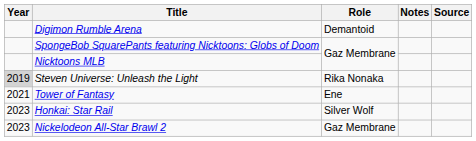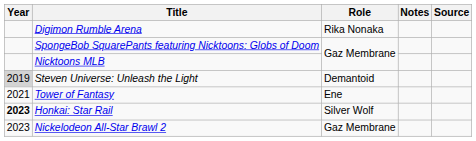(349, 29) Demantoid -> (354, 29) Rika Nonaka
(354, 78) Rika Nonaka -> (349, 78) Demantoid
(18, 111) normal -> (18, 111) bold
